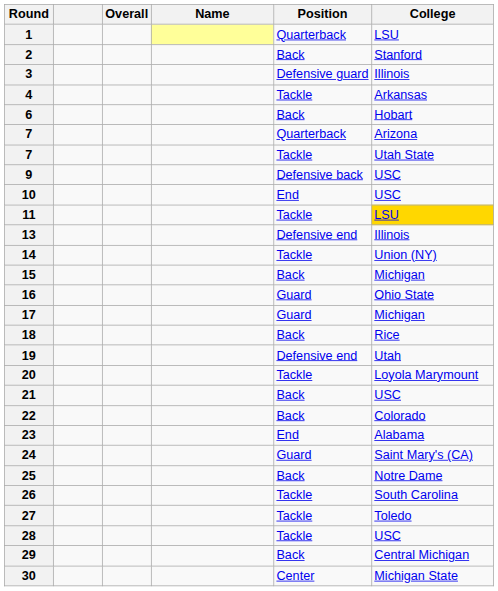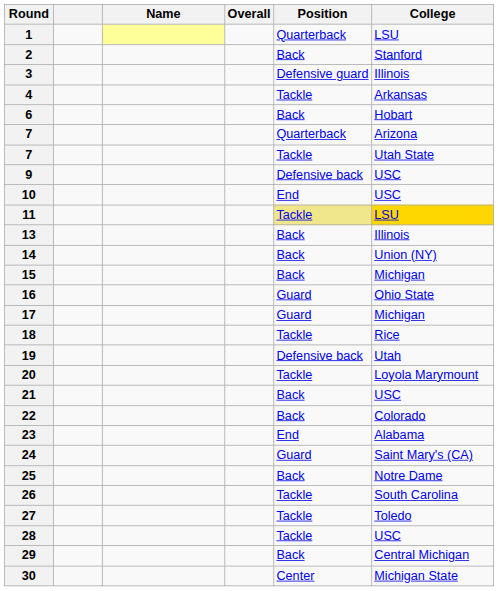columns swapped: (127, 14) <-> (212, 14)
(294, 214) no background -> (294, 214) khaki background
(317, 235) Defensive end -> (290, 235) Back
(294, 255) Tackle -> (290, 255) Back
(290, 335) Back -> (294, 335) Tackle
(317, 355) Defensive end -> (320, 355) Defensive back
